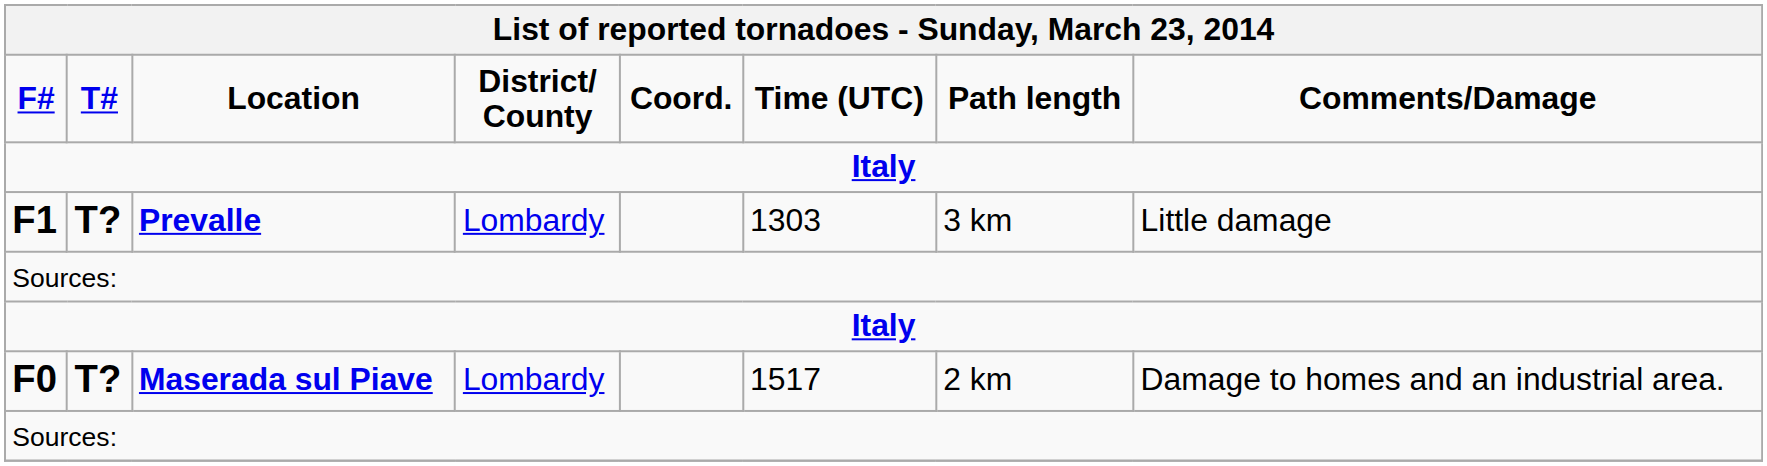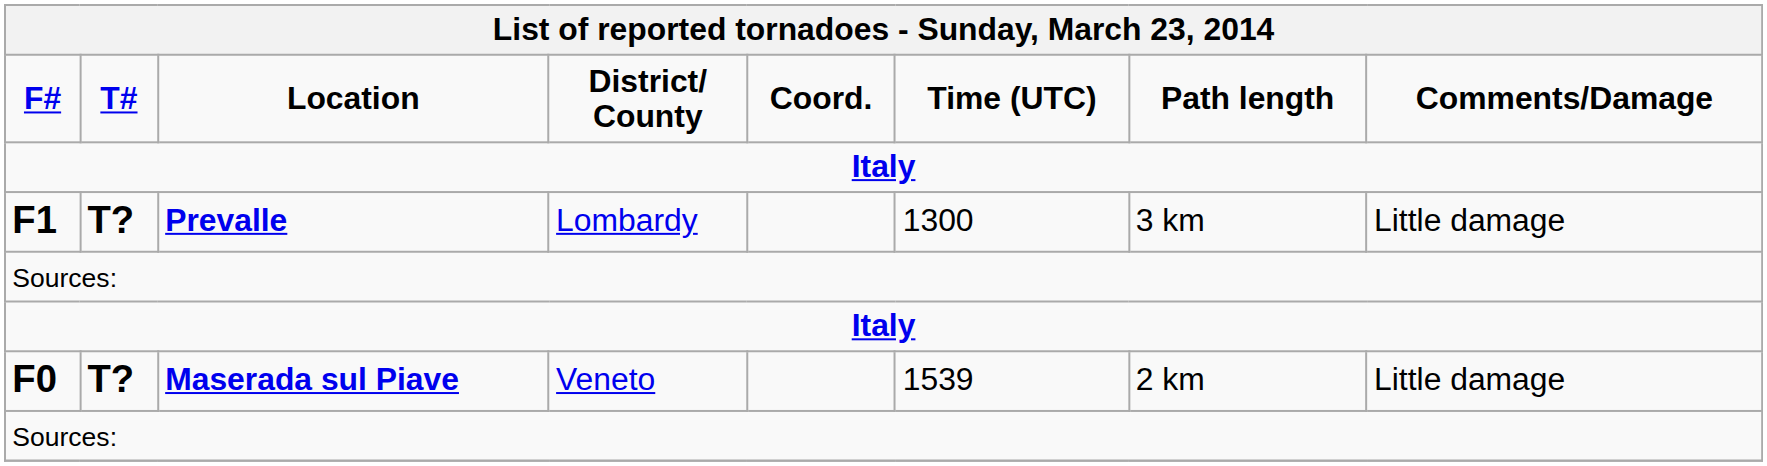(785, 221) 1303 -> (938, 221) 1300
(534, 380) Lombardy -> (606, 380) Veneto
(785, 380) 1517 -> (938, 380) 1539
(1433, 380) Damage to homes and an industrial area. -> (1470, 380) Little damage
